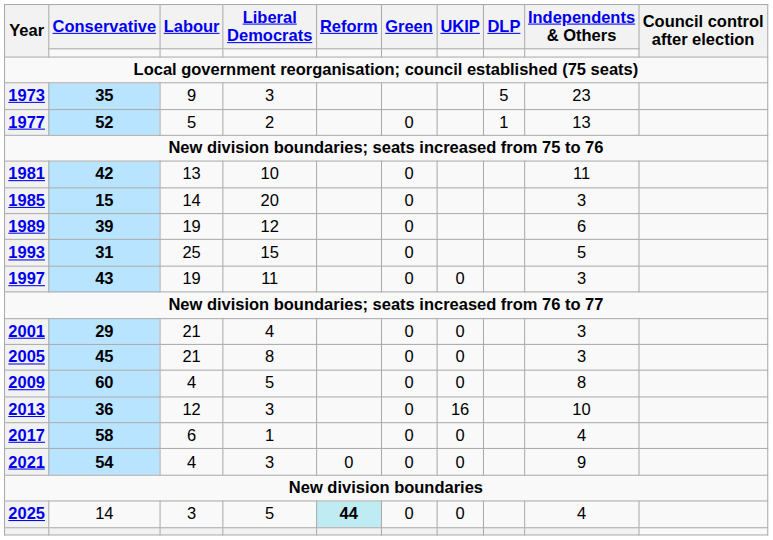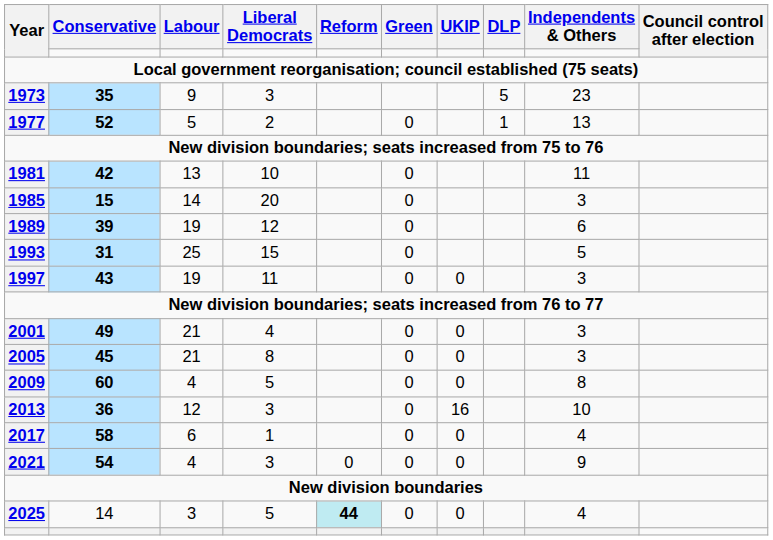(104, 331) 29 -> (104, 331) 49
